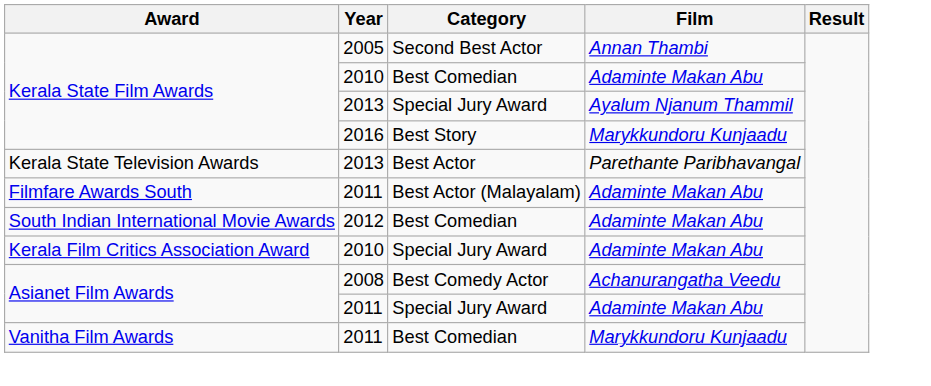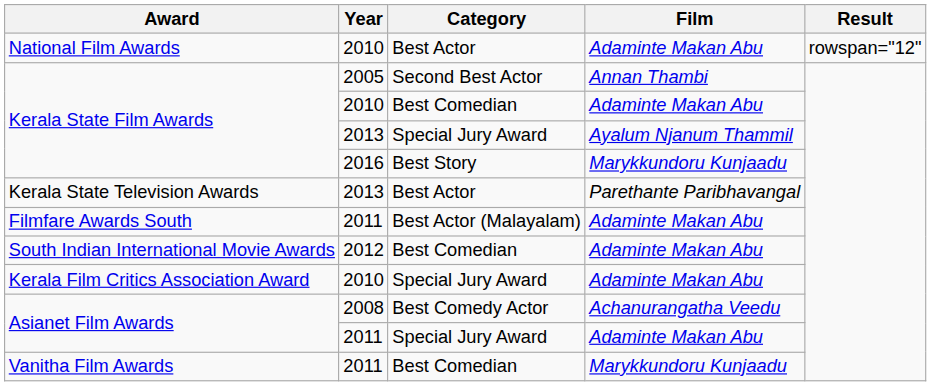+ row: (94, 47)
